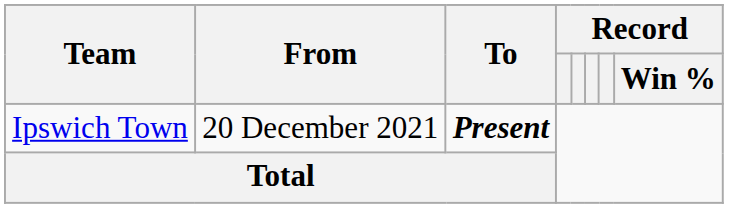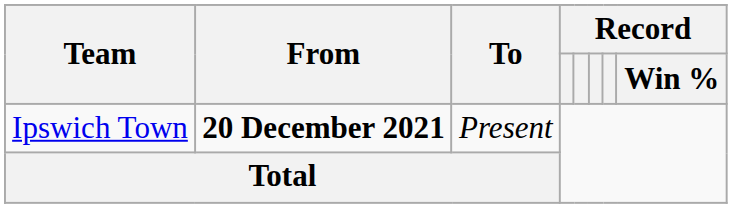(320, 127) normal -> (323, 127) bold
(501, 127) bold -> (506, 127) normal
